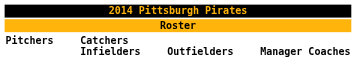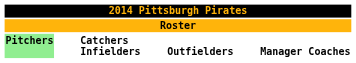(30, 40) no background -> (30, 40) lightgreen background
